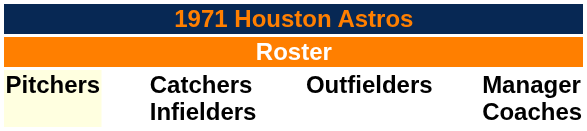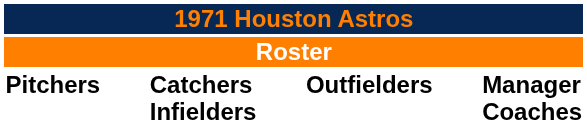(53, 84) lightyellow background -> (53, 84) no background
